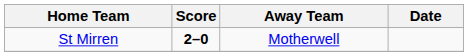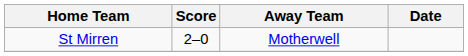(196, 39) bold -> (196, 39) normal
